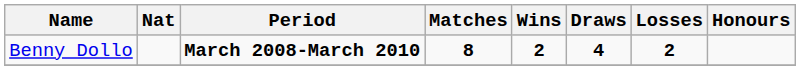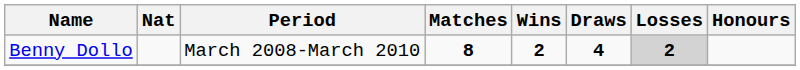(302, 50) bold -> (302, 50) normal
(669, 50) no background -> (669, 50) lightgrey background
